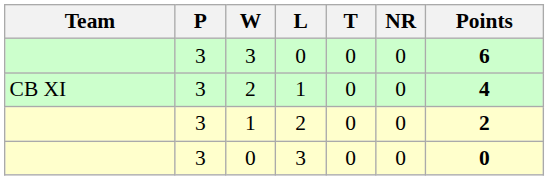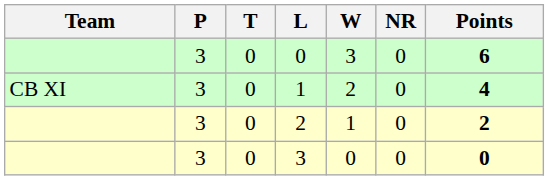columns swapped: (250, 21) <-> (351, 21)
